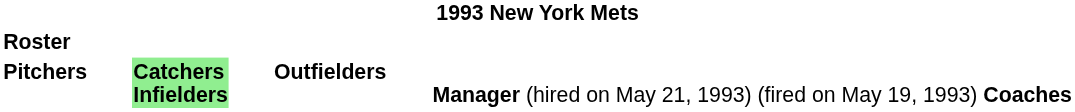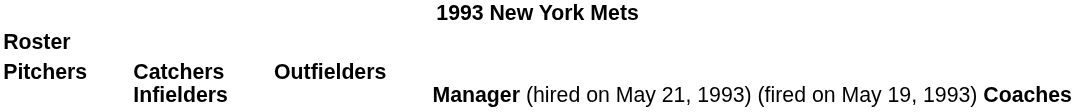(181, 83) lightgreen background -> (181, 83) no background
